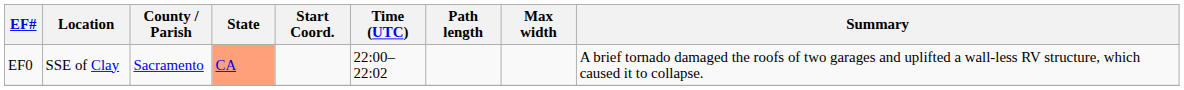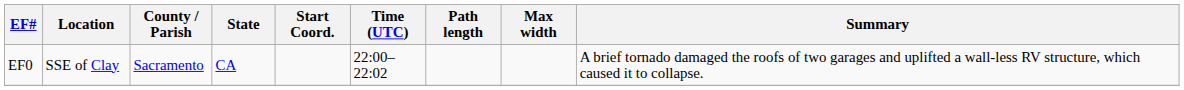(226, 65) lightsalmon background -> (226, 65) no background
